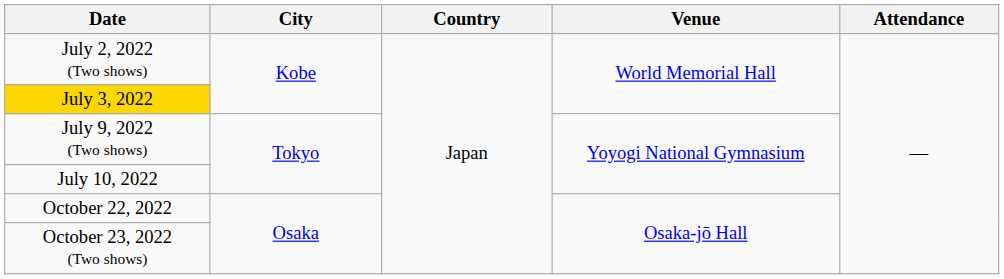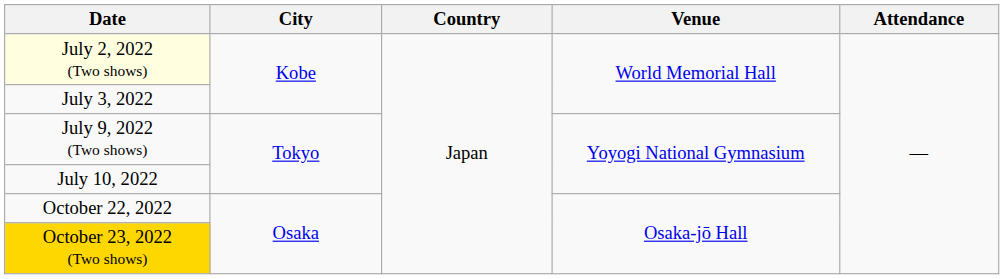(107, 59) no background -> (107, 59) lightyellow background
(107, 98) gold background -> (107, 98) no background
(107, 248) no background -> (107, 248) gold background
